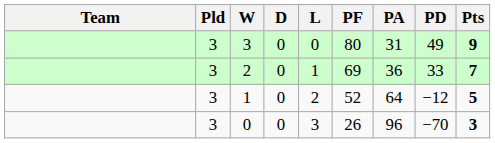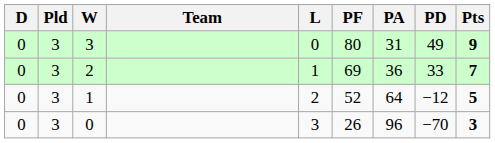columns swapped: (100, 17) <-> (281, 17)
